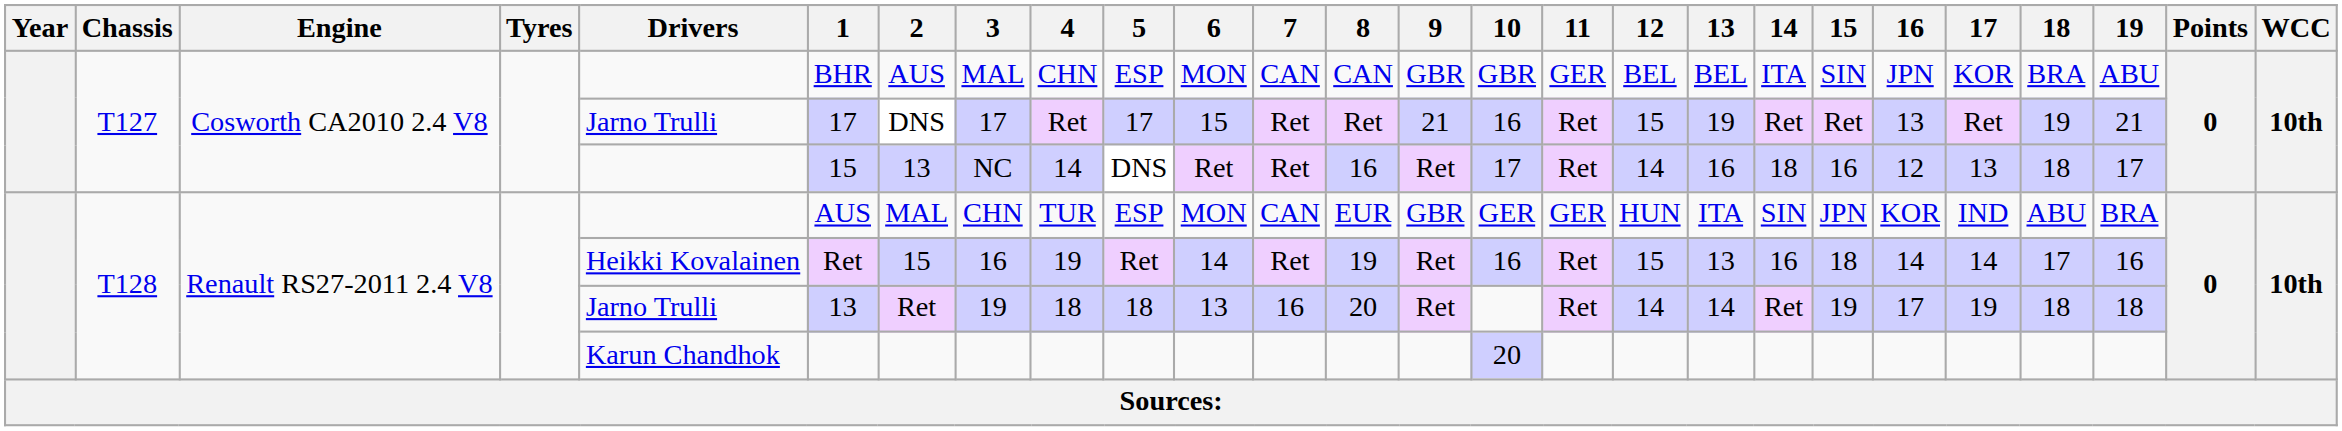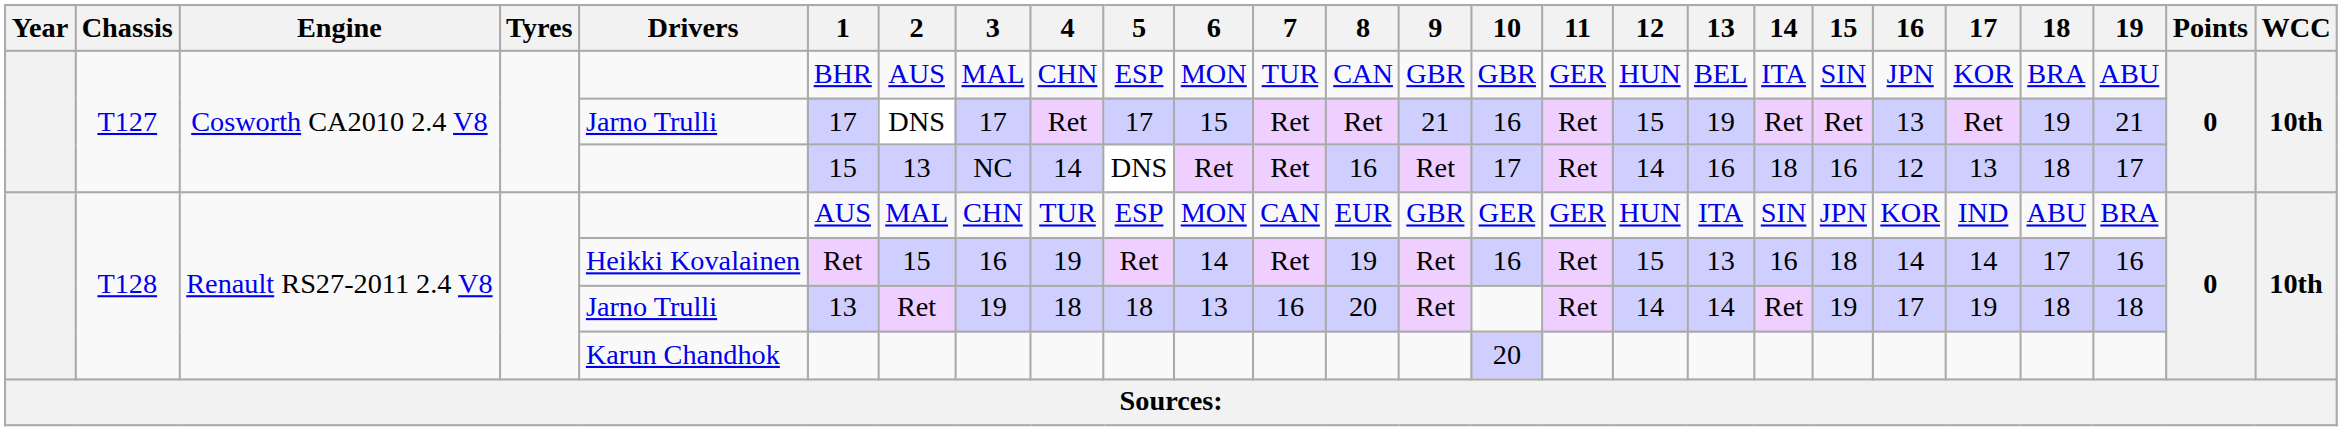(1290, 74) CAN -> (1290, 74) TUR
(1650, 74) BEL -> (1650, 74) HUN
